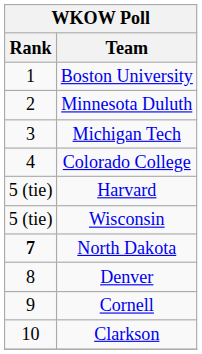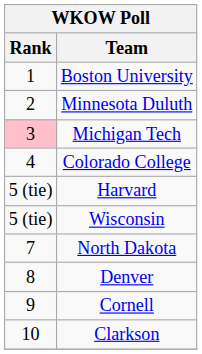(31, 133) no background -> (31, 133) pink background
(31, 248) bold -> (31, 248) normal
